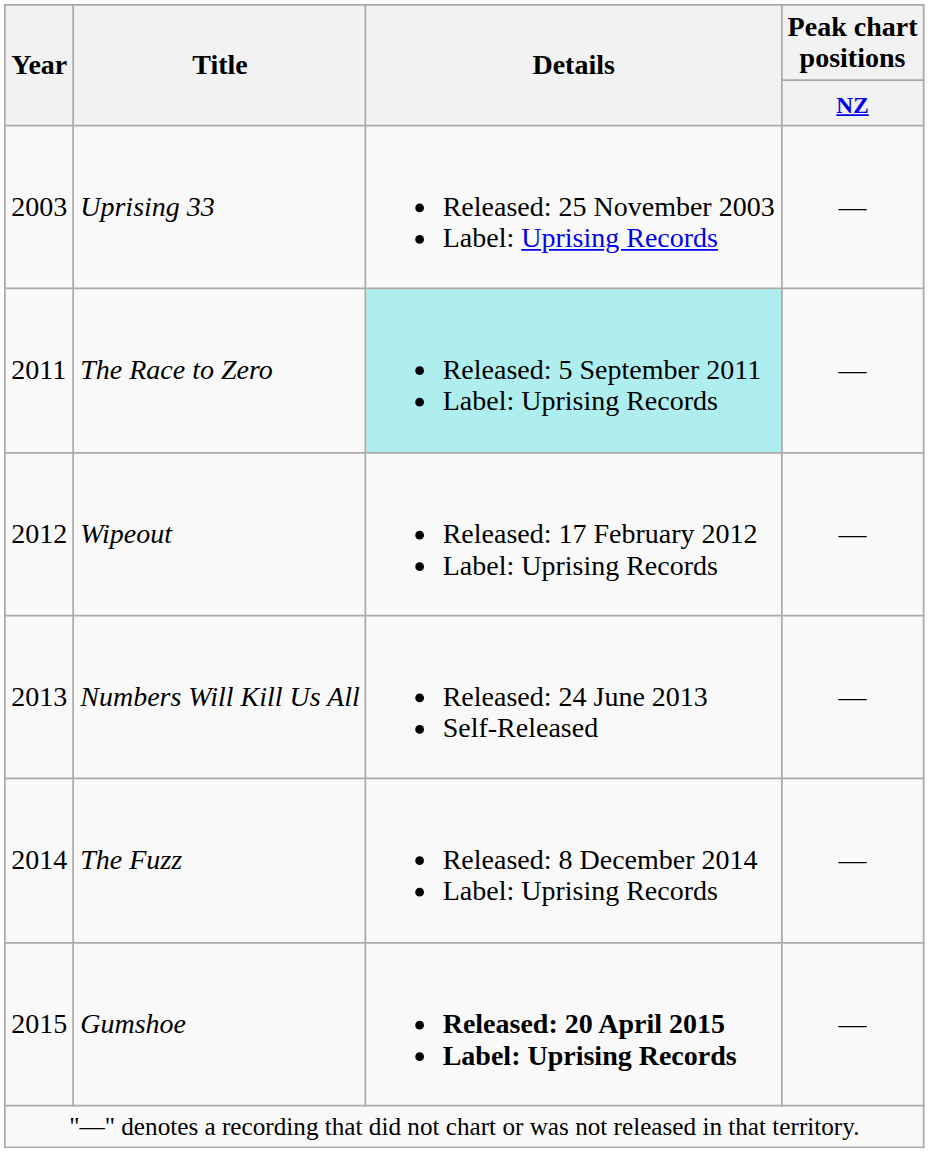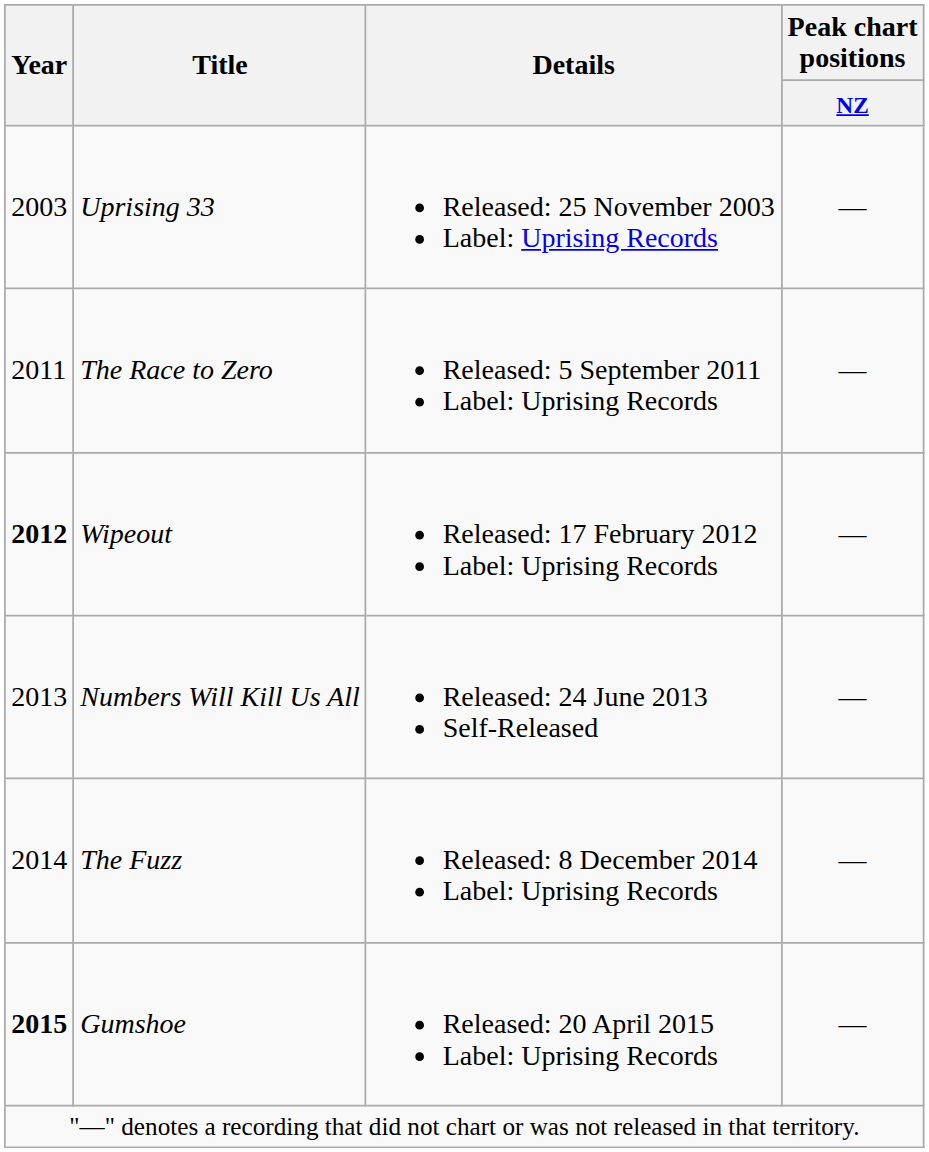(574, 386) paleturquoise background -> (574, 386) no background
(39, 533) normal -> (39, 533) bold
(39, 1023) normal -> (39, 1023) bold
(574, 1040) bold -> (574, 1040) normal
